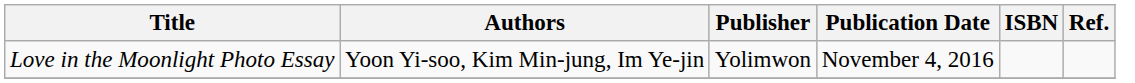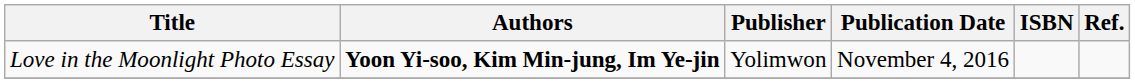(525, 59) normal -> (532, 59) bold
